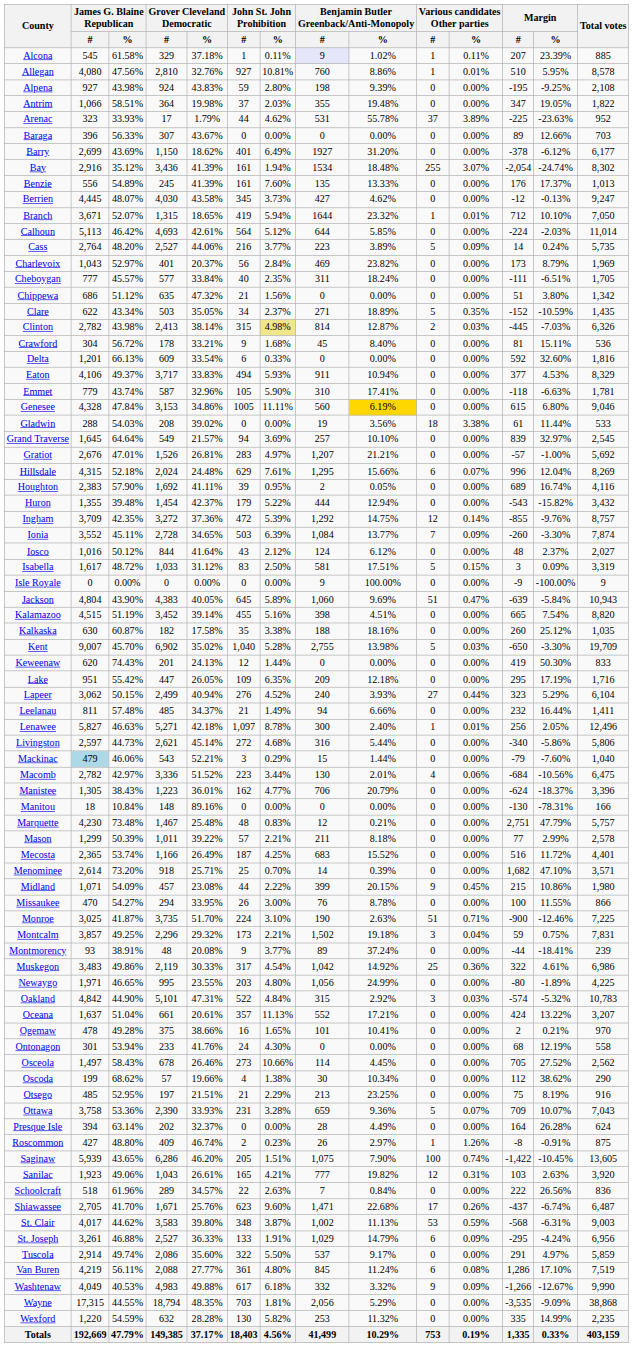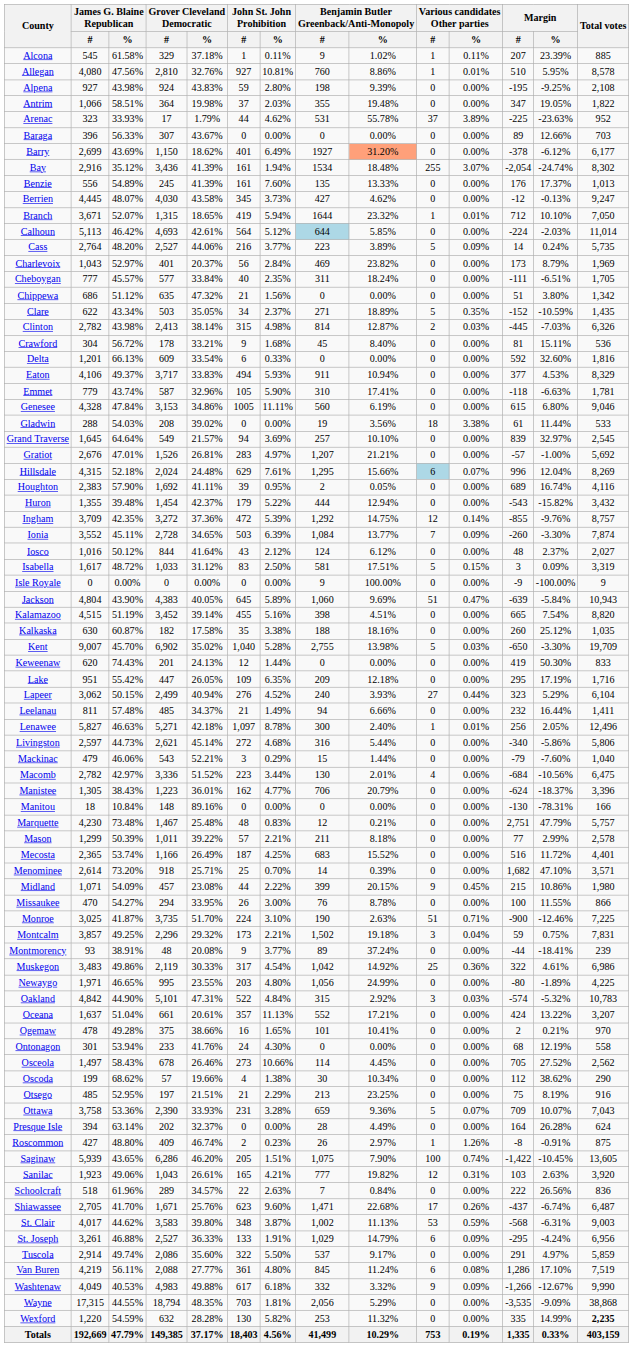(322, 55) lavender background -> (322, 55) no background
(383, 151) no background -> (383, 151) lightsalmon background
(322, 231) no background -> (322, 231) lightblue background
(278, 327) khaki background -> (278, 327) no background
(383, 407) gold background -> (383, 407) no background
(433, 471) no background -> (433, 471) lightblue background
(90, 759) lightblue background -> (90, 759) no background
(603, 1318) normal -> (603, 1318) bold
